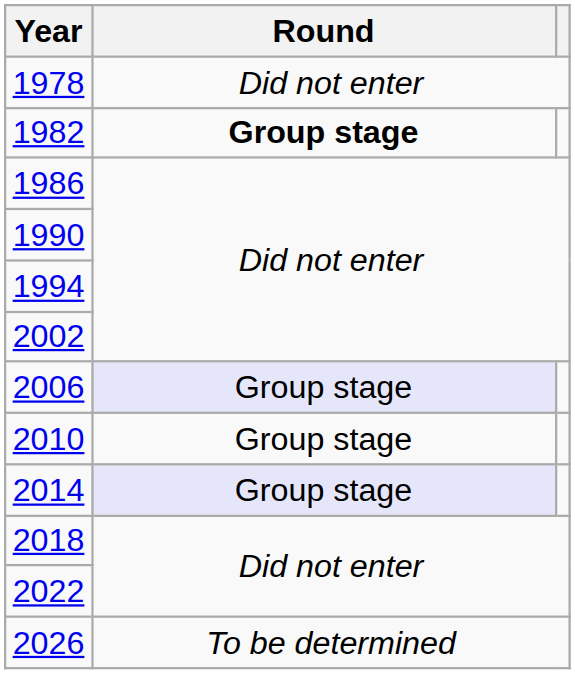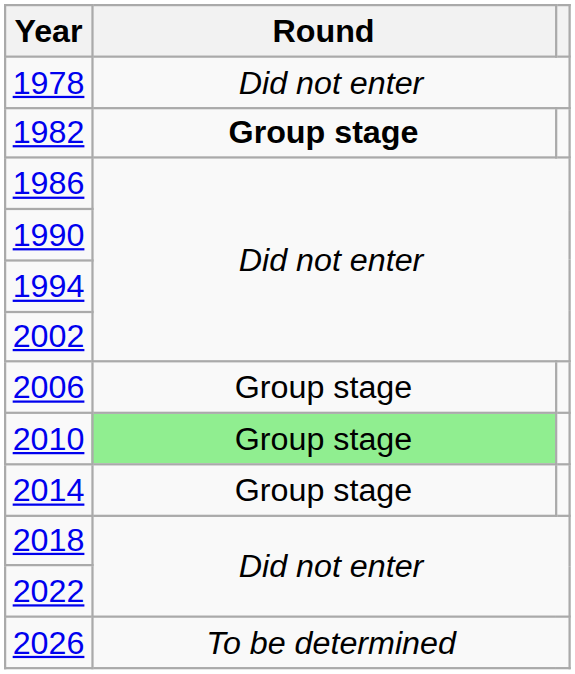(323, 388) lavender background -> (323, 388) no background
(323, 439) no background -> (323, 439) lightgreen background
(323, 490) lavender background -> (323, 490) no background
